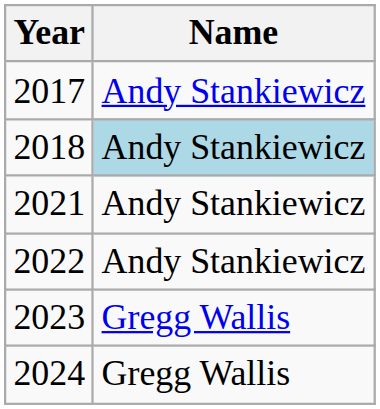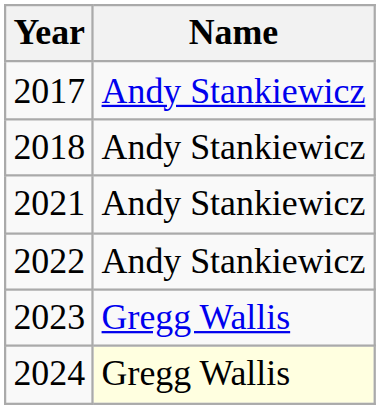(233, 146) lightblue background -> (233, 146) no background
(196, 373) no background -> (196, 373) lightyellow background
